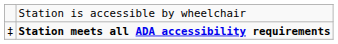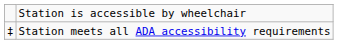(175, 31) bold -> (175, 31) normal
